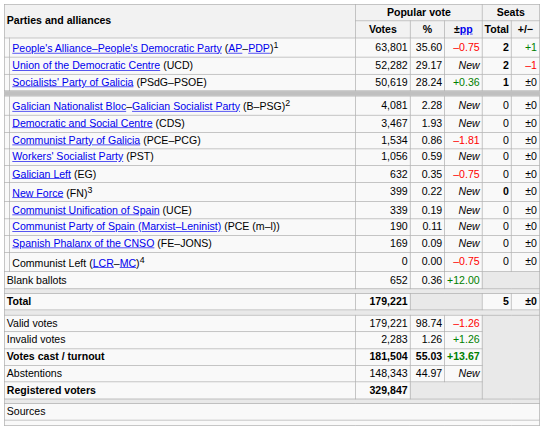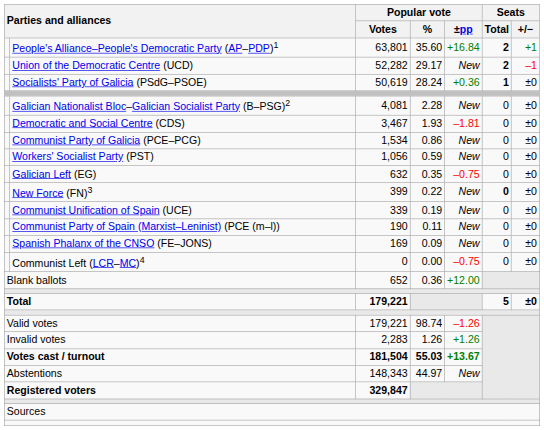(466, 47) –0.75 -> (463, 47) +16.84
(469, 123) New -> (466, 123) –1.81
(466, 140) –1.81 -> (469, 140) New
